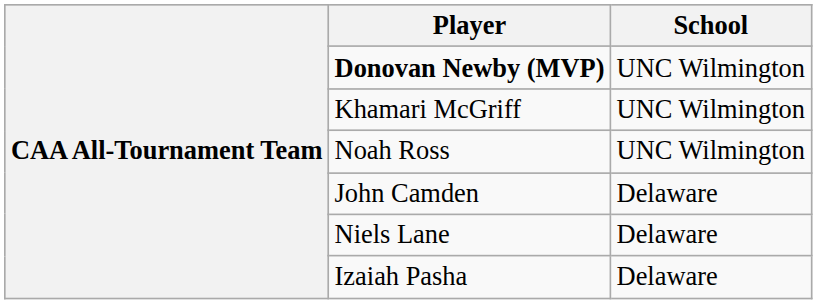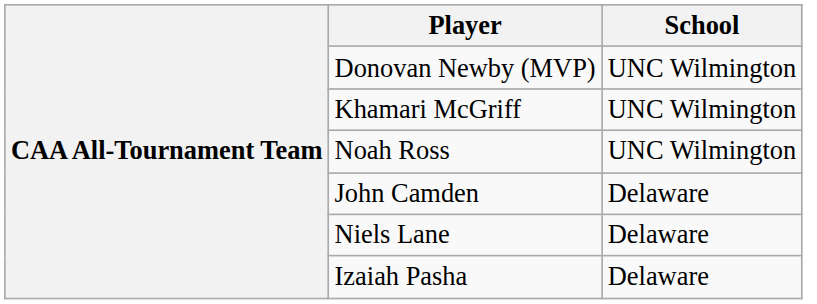(469, 67) bold -> (465, 67) normal
